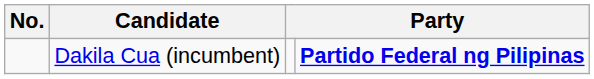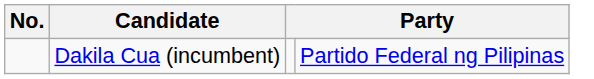(442, 55) bold -> (432, 55) normal
